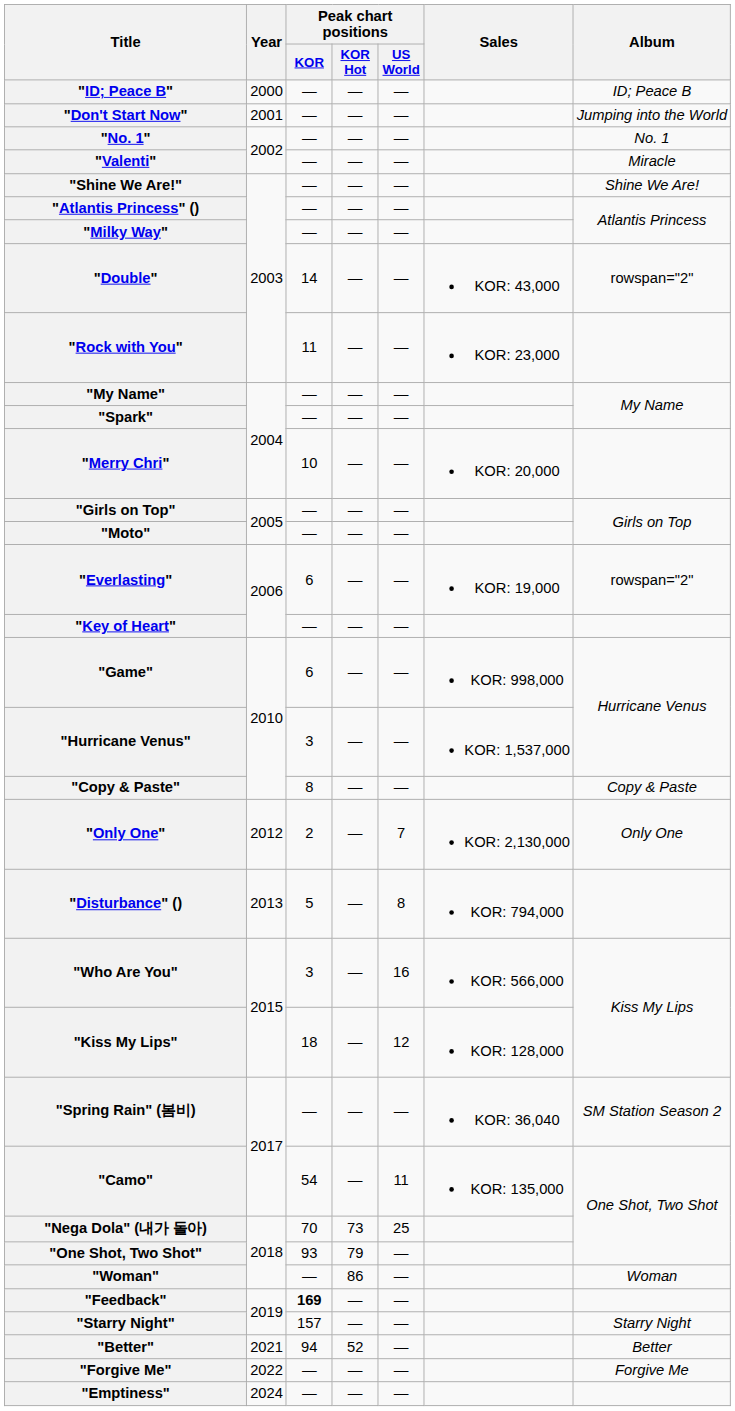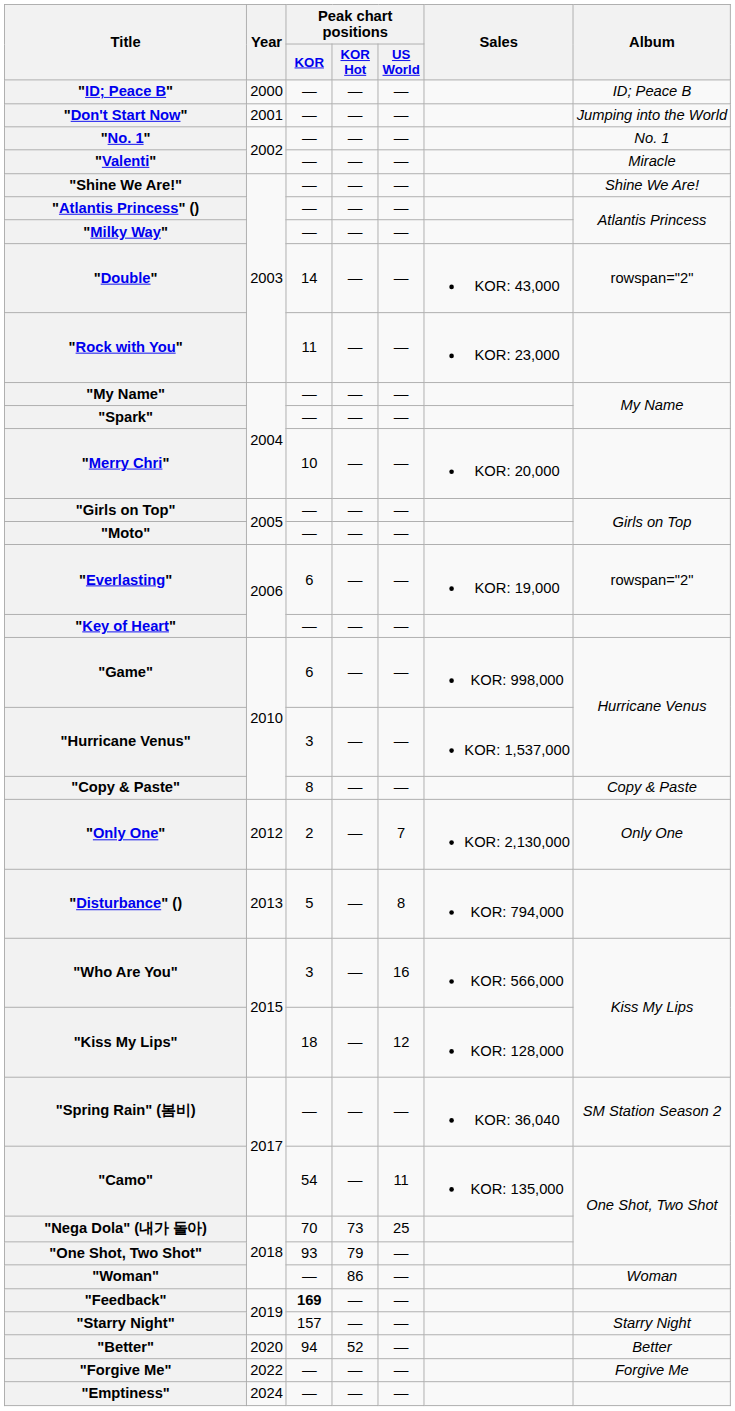(267, 1346) 2021 -> (267, 1346) 2020
